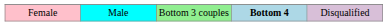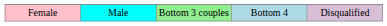(269, 12) bold -> (269, 12) normal
